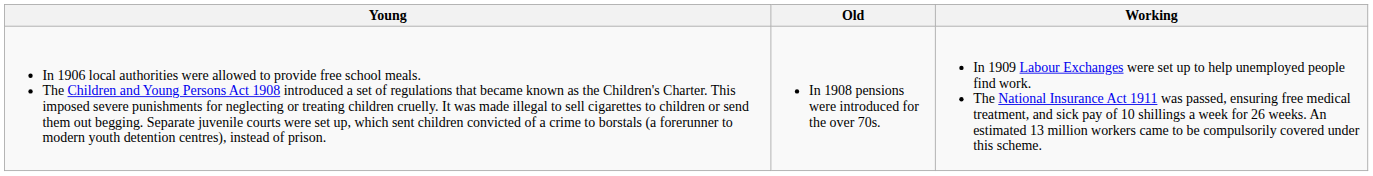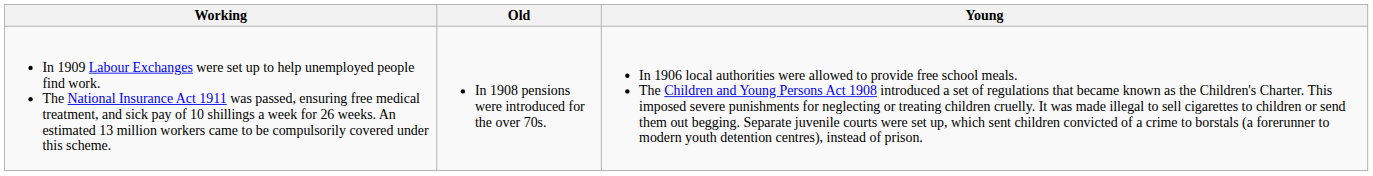columns swapped: (388, 15) <-> (1151, 15)
